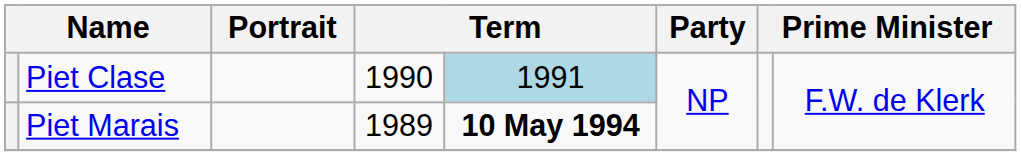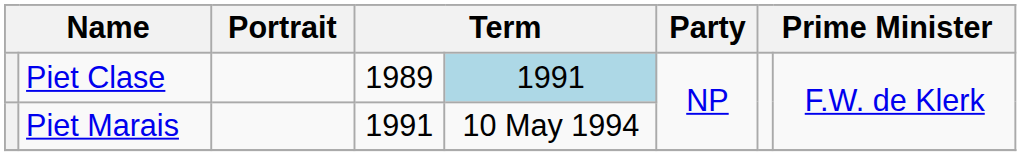(399, 77) 1990 -> (399, 77) 1989
(399, 125) 1989 -> (399, 125) 1991
(551, 125) bold -> (551, 125) normal
